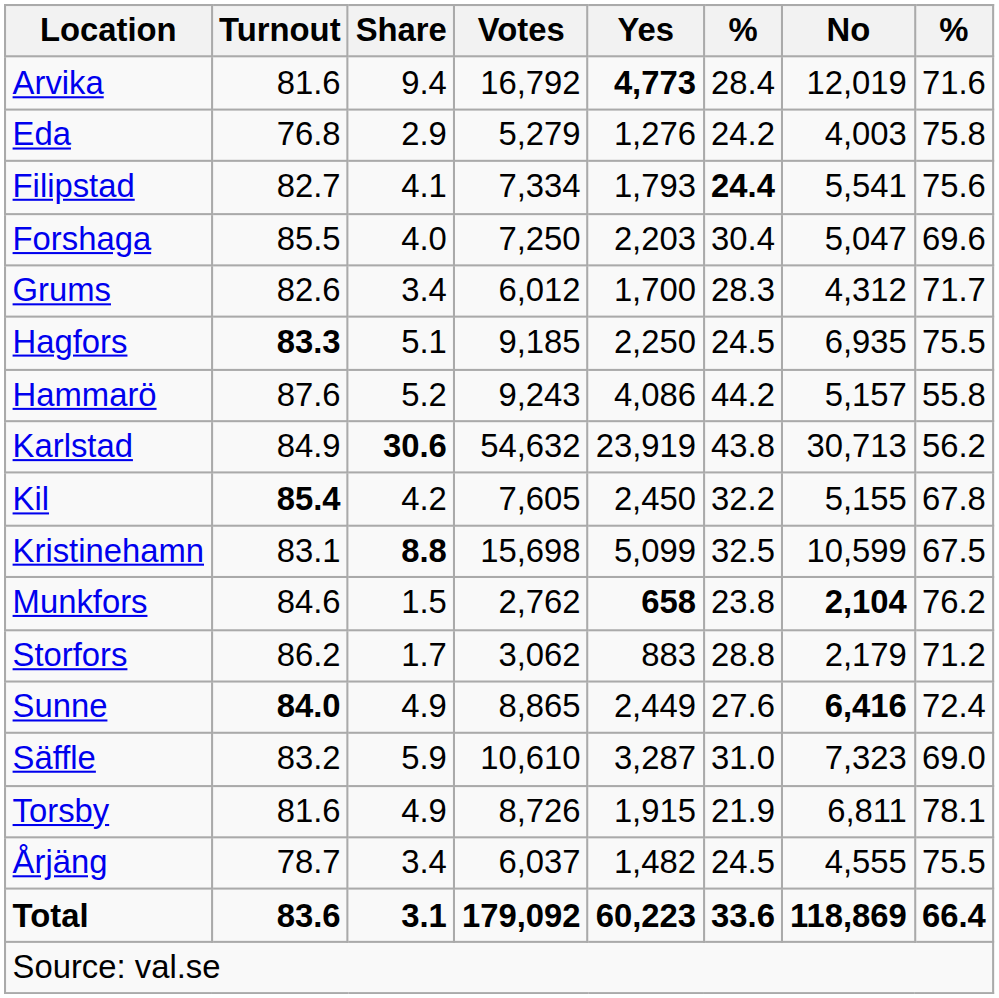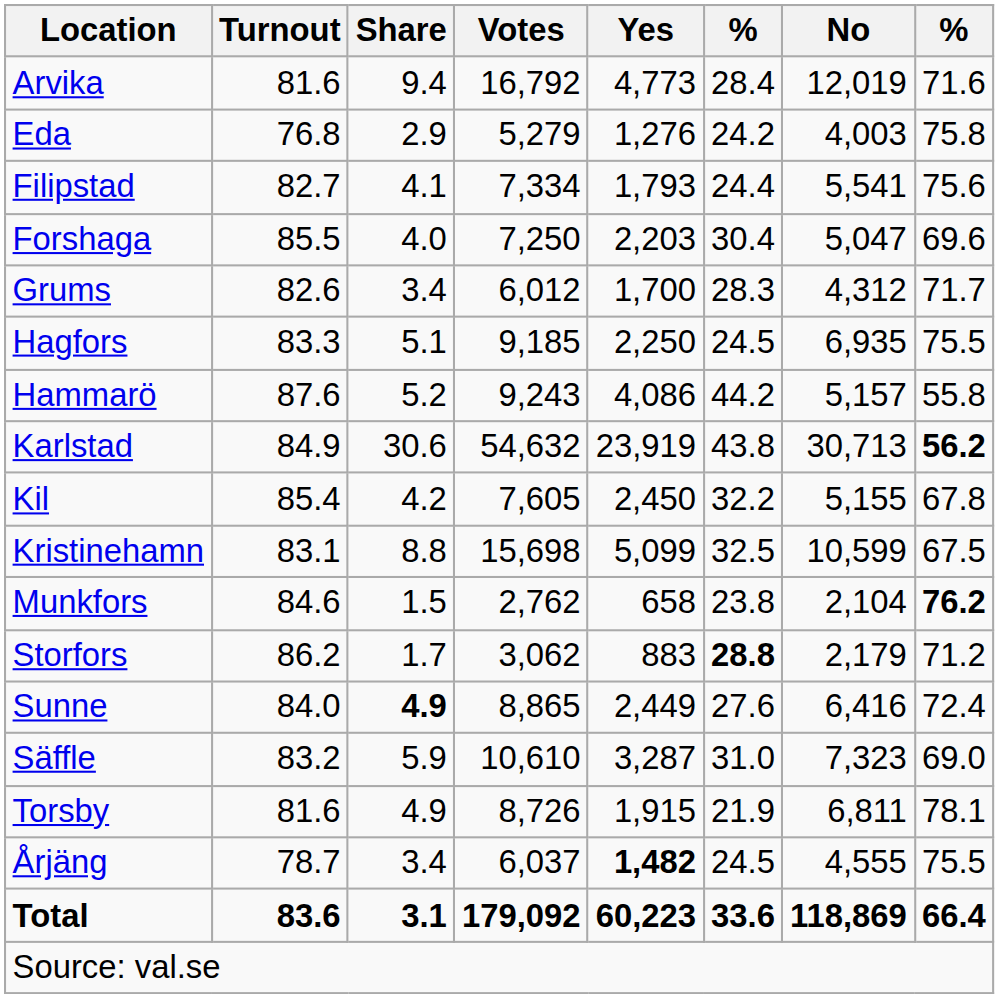(655, 82) bold -> (655, 82) normal
(743, 186) bold -> (743, 186) normal
(309, 342) bold -> (309, 342) normal
(415, 446) bold -> (415, 446) normal
(954, 446) normal -> (954, 446) bold
(309, 498) bold -> (309, 498) normal
(424, 550) bold -> (424, 550) normal
(669, 602) bold -> (669, 602) normal
(866, 602) bold -> (866, 602) normal
(954, 602) normal -> (954, 602) bold
(743, 654) normal -> (743, 654) bold
(309, 706) bold -> (309, 706) normal
(424, 706) normal -> (424, 706) bold
(866, 706) bold -> (866, 706) normal
(655, 862) normal -> (655, 862) bold
